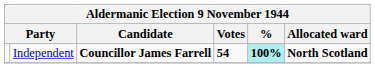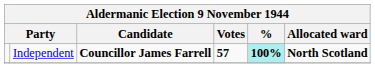(223, 53) 54 -> (223, 53) 57
